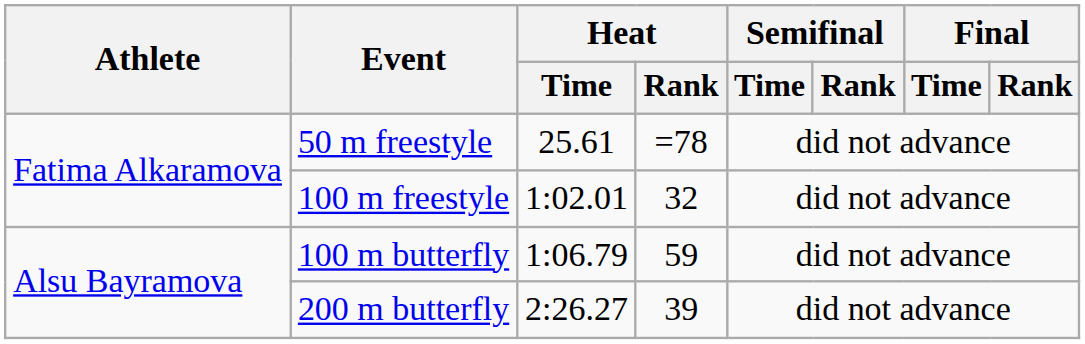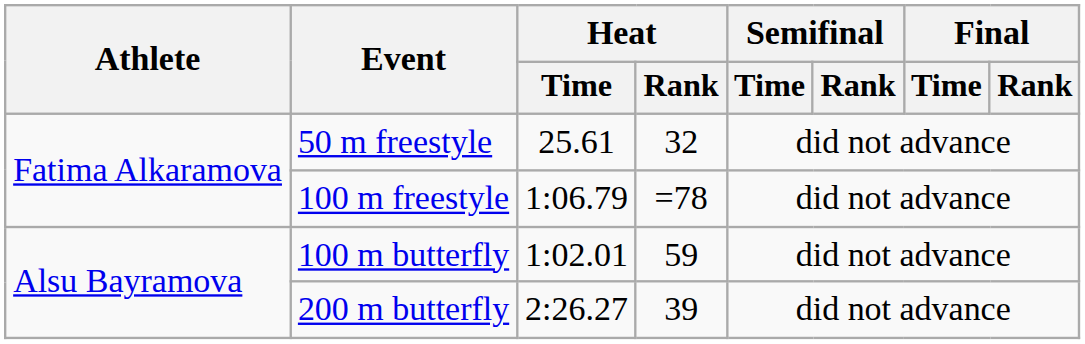(681, 141) =78 -> (681, 141) 32
(577, 198) 1:02.01 -> (577, 198) 1:06.79
(681, 198) 32 -> (681, 198) =78
(577, 254) 1:06.79 -> (577, 254) 1:02.01
